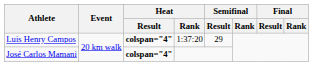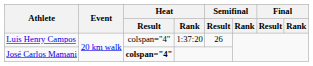(149, 40) bold -> (149, 40) normal
(219, 40) 29 -> (219, 40) 26
